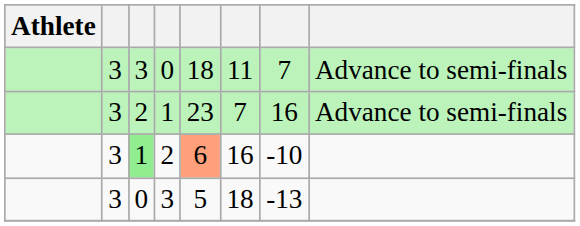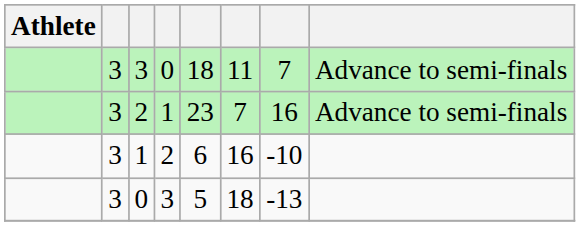(141, 155) lightgreen background -> (141, 155) no background
(200, 155) lightsalmon background -> (200, 155) no background
